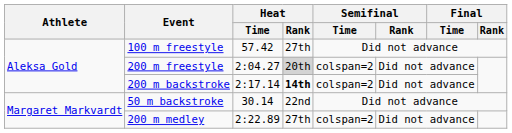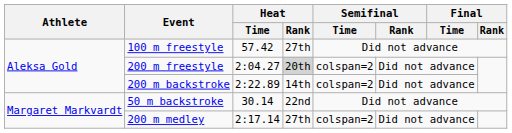(257, 84) 2:17.14 -> (257, 84) 2:22.89
(298, 84) bold -> (298, 84) normal
(257, 119) 2:22.89 -> (257, 119) 2:17.14
